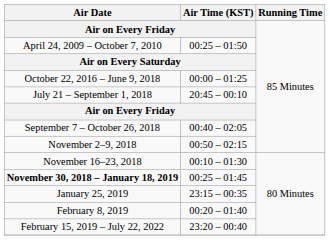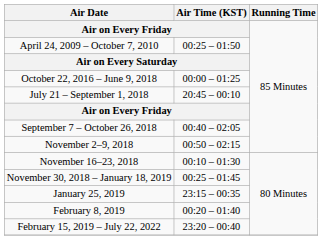(92, 177) bold -> (89, 177) normal
